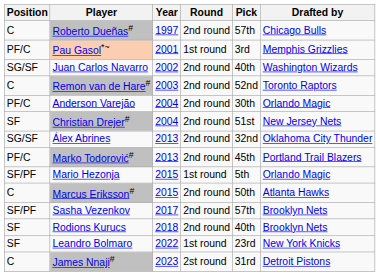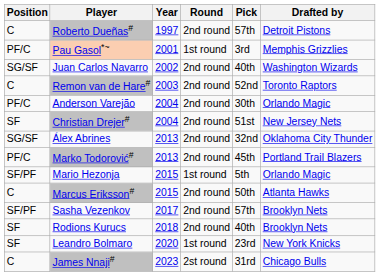(295, 30) Chicago Bulls -> (297, 30) Detroit Pistons
(167, 244) 2022 -> (167, 244) 2020
(297, 261) Detroit Pistons -> (295, 261) Chicago Bulls
